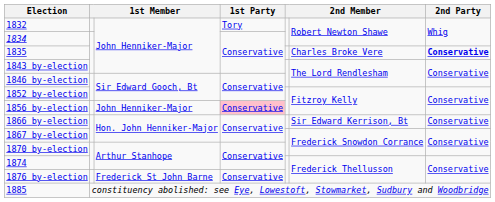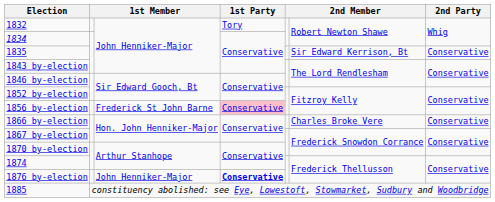(337, 53) Charles Broke Vere -> (350, 53) Sir Edward Kerrison, Bt
(458, 53) bold -> (458, 53) normal
(144, 108) John Henniker-Major -> (154, 108) Frederick St John Barne
(350, 121) Sir Edward Kerrison, Bt -> (337, 121) Charles Broke Vere
(154, 176) Frederick St John Barne -> (144, 176) John Henniker-Major
(253, 176) normal -> (253, 176) bold
